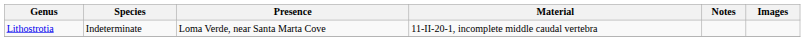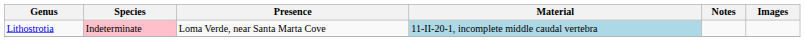(114, 28) no background -> (114, 28) pink background
(504, 28) no background -> (504, 28) lightblue background
